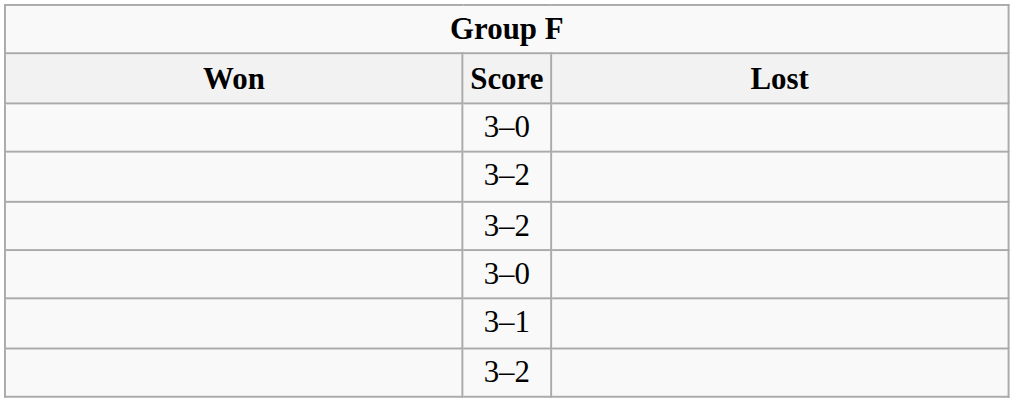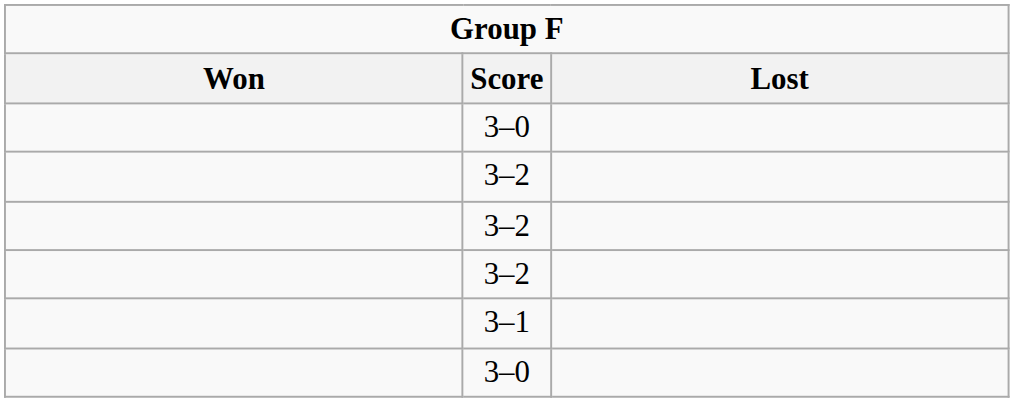(507, 273) 3–0 -> (507, 273) 3–2
(507, 371) 3–2 -> (507, 371) 3–0
